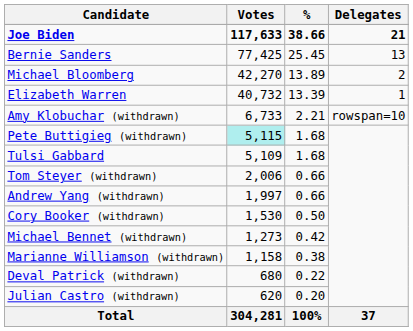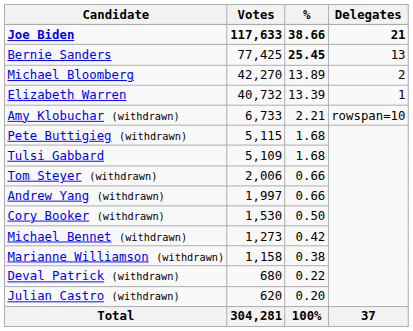(307, 55) normal -> (307, 55) bold
(264, 135) paleturquoise background -> (264, 135) no background
